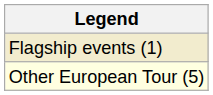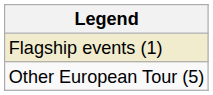(107, 76) lightyellow background -> (107, 76) no background
